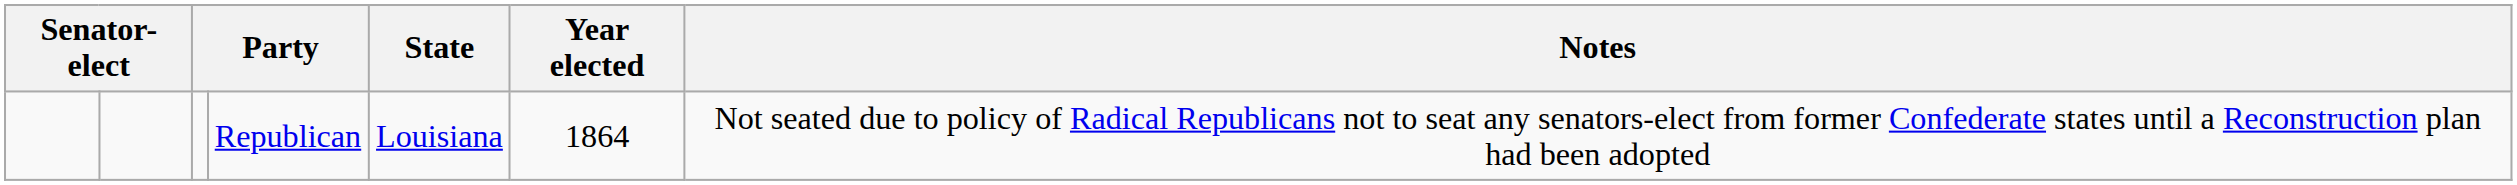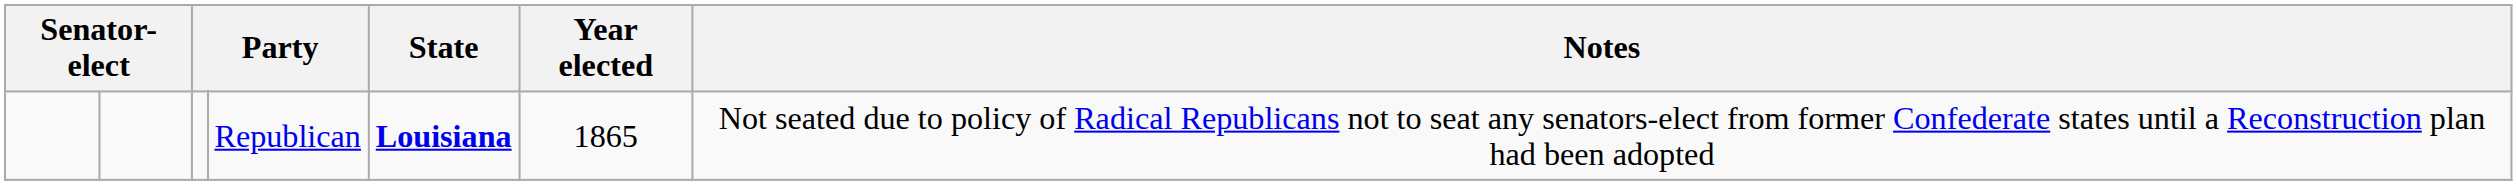(439, 135) normal -> (444, 135) bold
(597, 135) 1864 -> (606, 135) 1865
